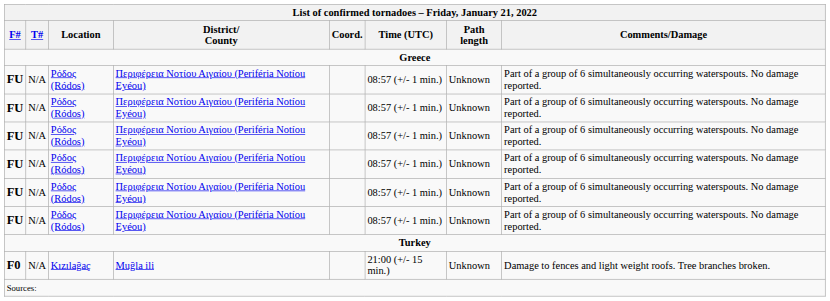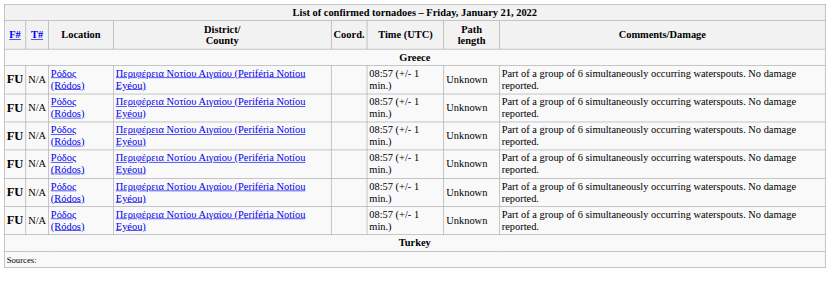- row: (14, 265)
